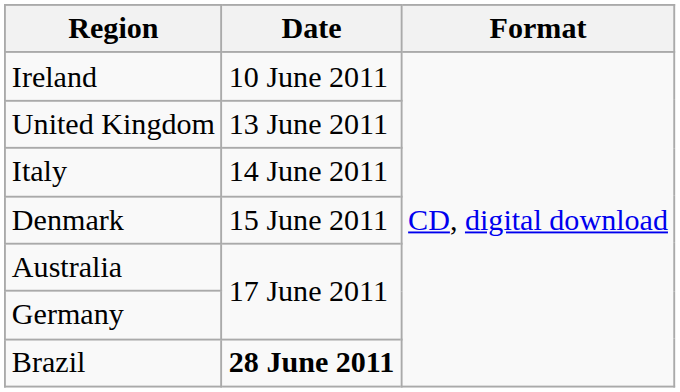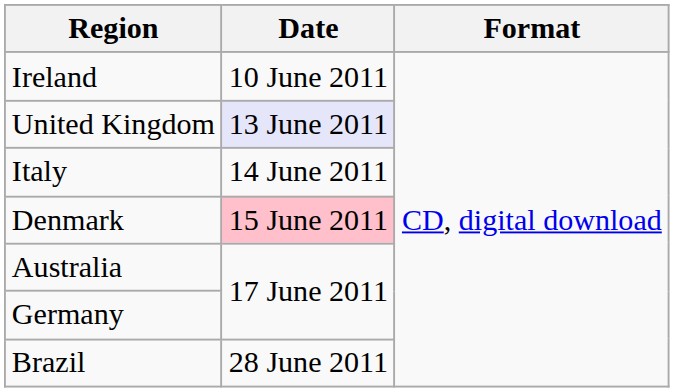(308, 123) no background -> (308, 123) lavender background
(308, 219) no background -> (308, 219) pink background
(312, 362) bold -> (308, 362) normal
